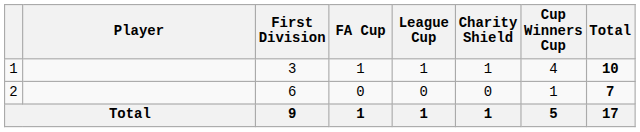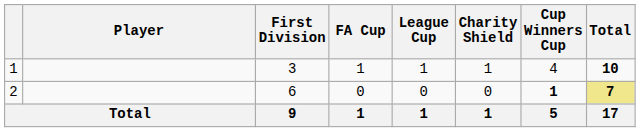(553, 93) normal -> (553, 93) bold
(610, 93) no background -> (610, 93) khaki background
